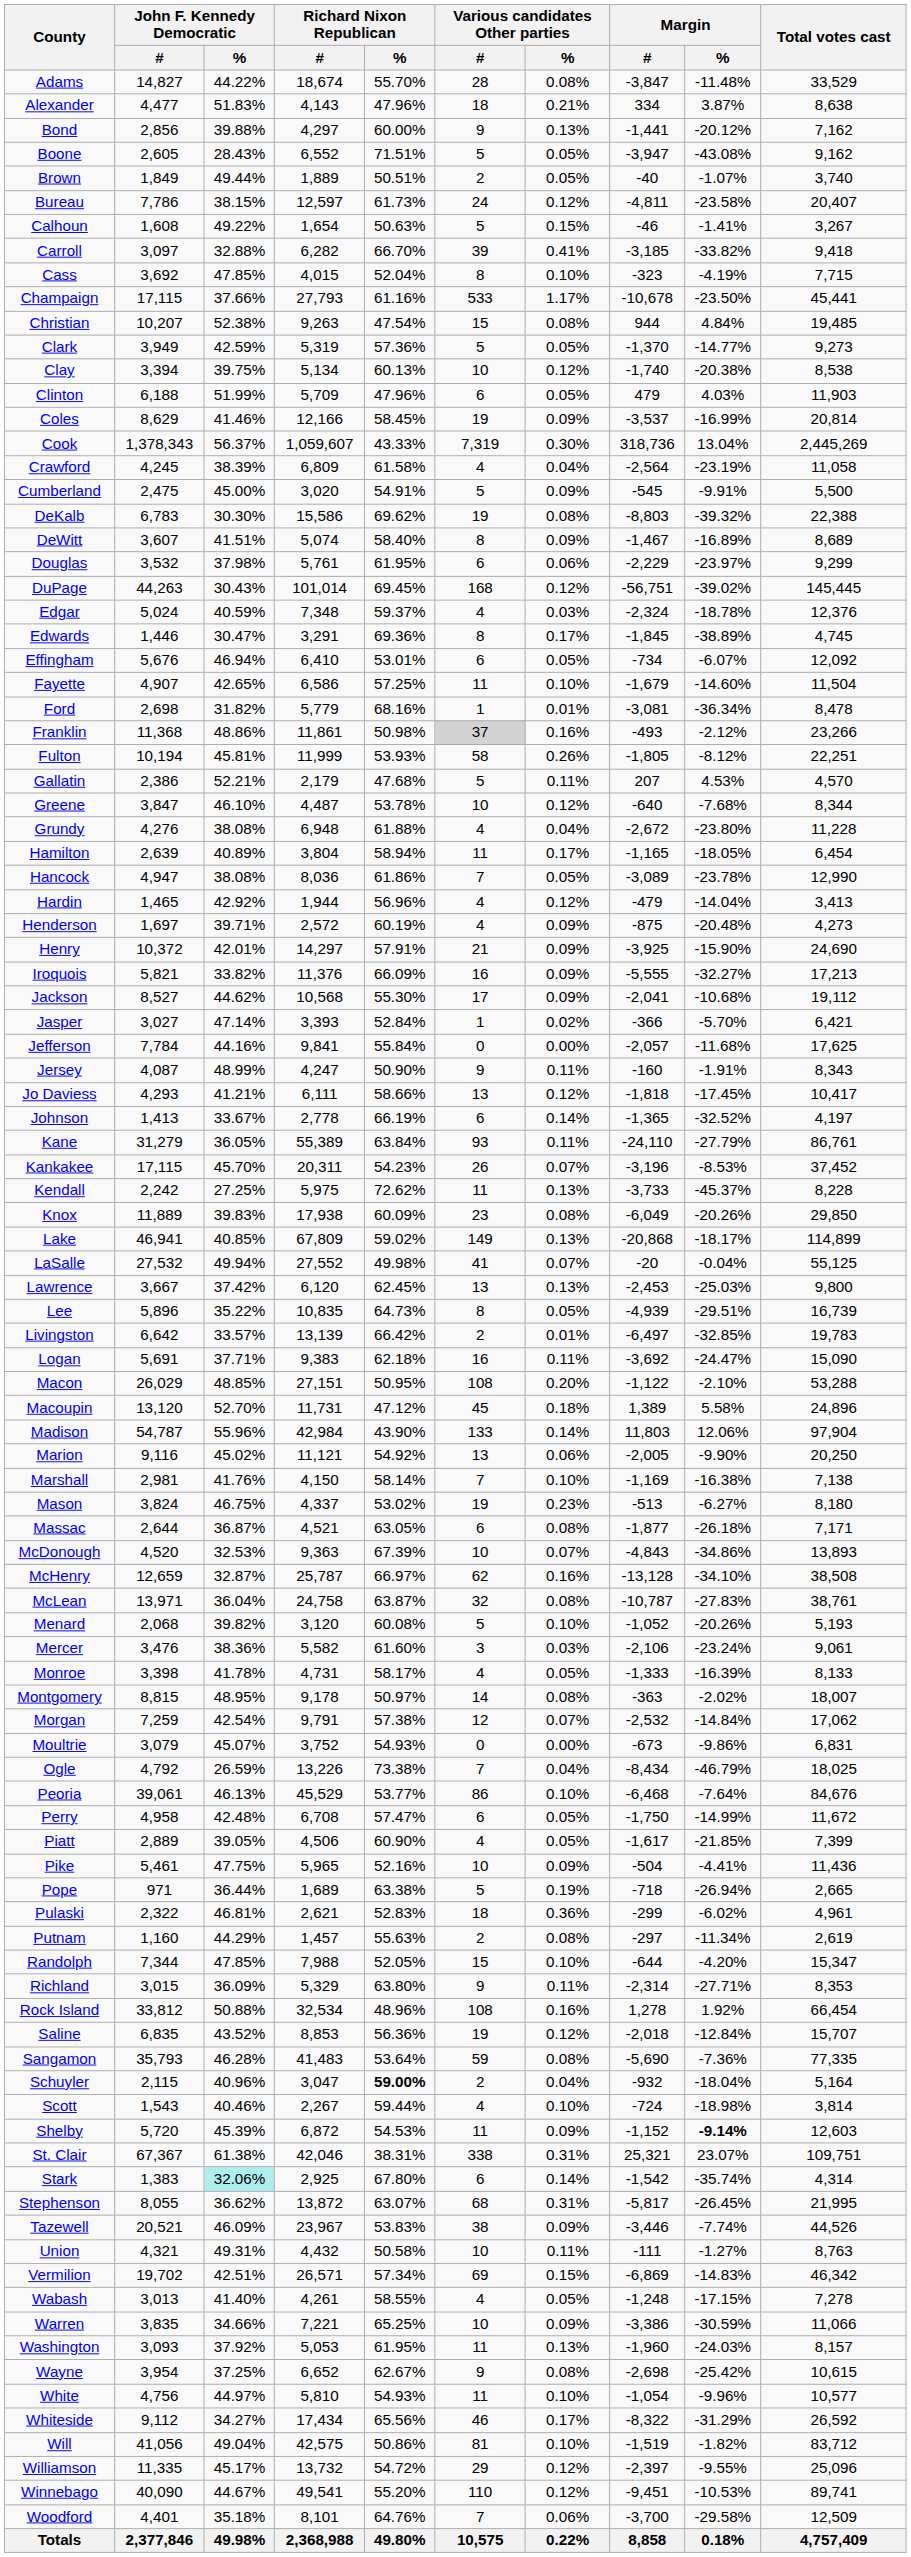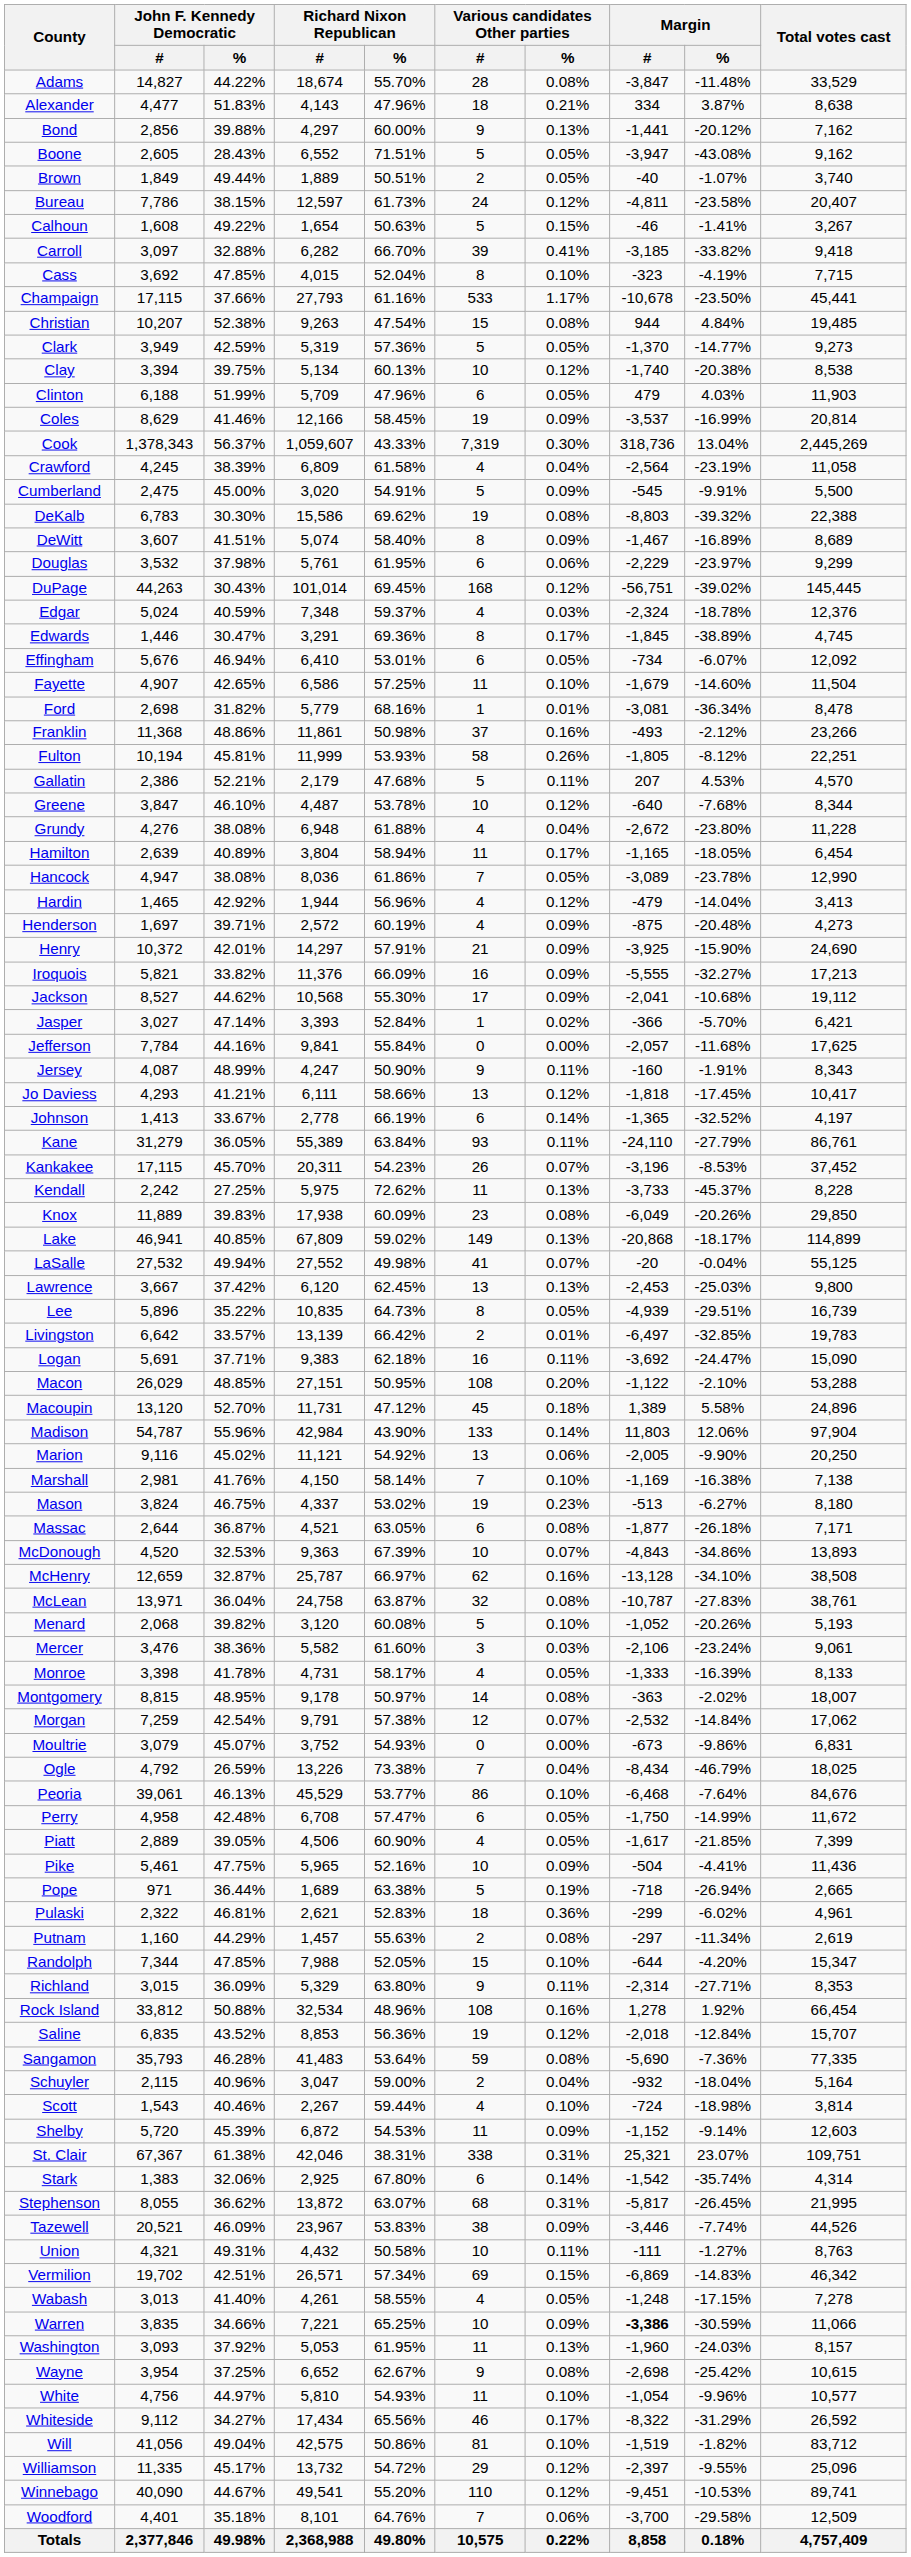(480, 732) lightgrey background -> (480, 732) no background
(400, 2082) bold -> (400, 2082) normal
(723, 2130) bold -> (723, 2130) normal
(240, 2179) paleturquoise background -> (240, 2179) no background
(647, 2323) normal -> (647, 2323) bold
